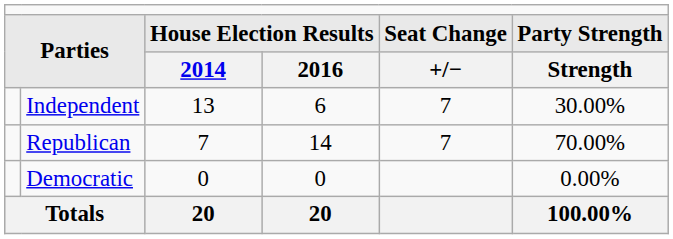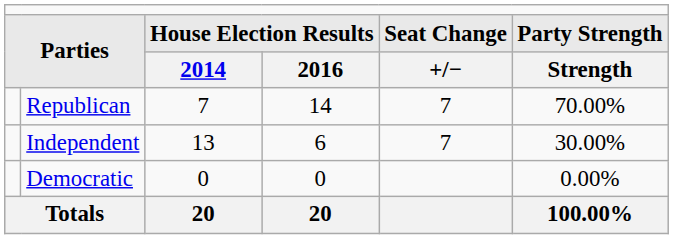rows swapped: (78, 142) <-> (83, 105)
